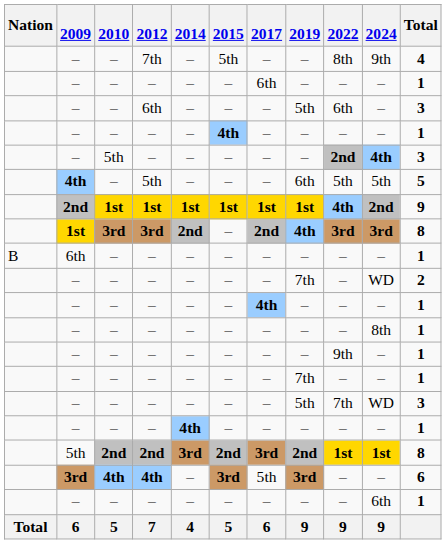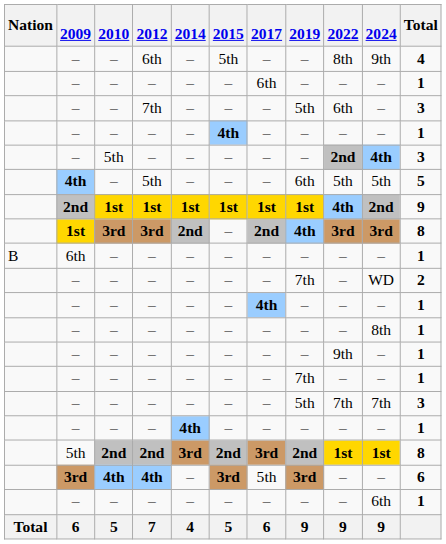(152, 58) 7th -> (152, 58) 6th
(152, 108) 6th -> (152, 108) 7th
(381, 403) WD -> (381, 403) 7th
